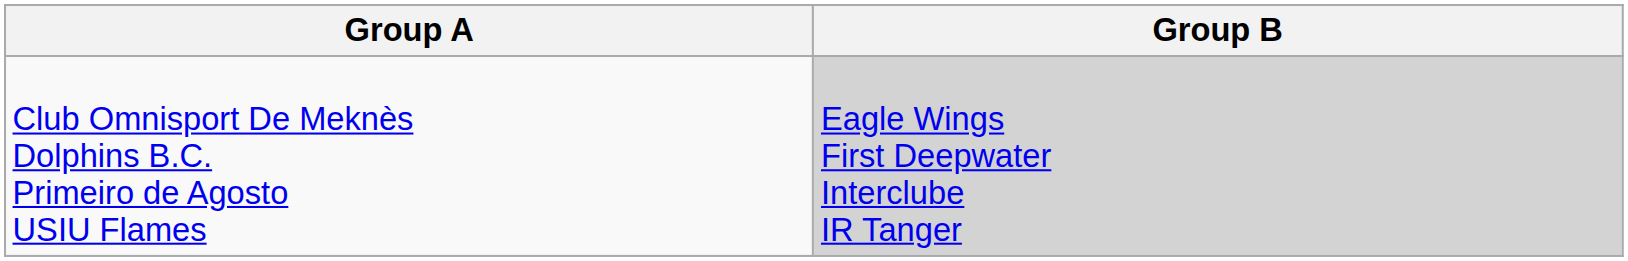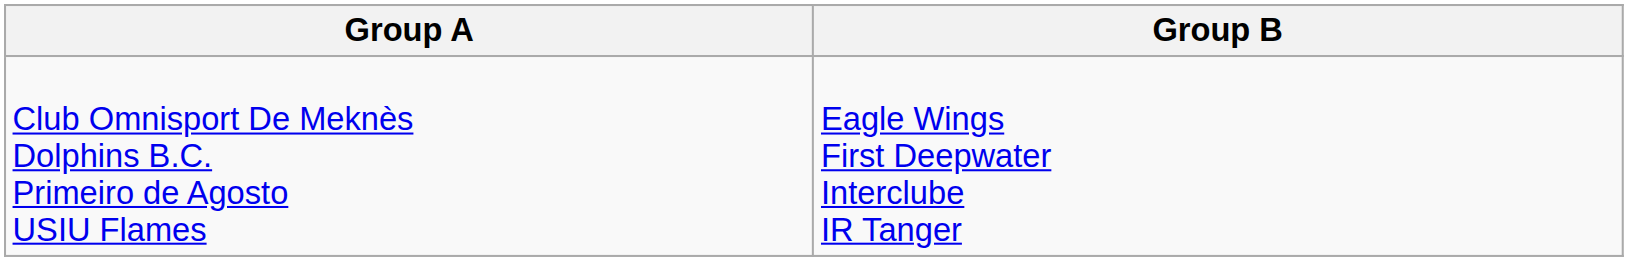(936, 173) lightgrey background -> (936, 173) no background
